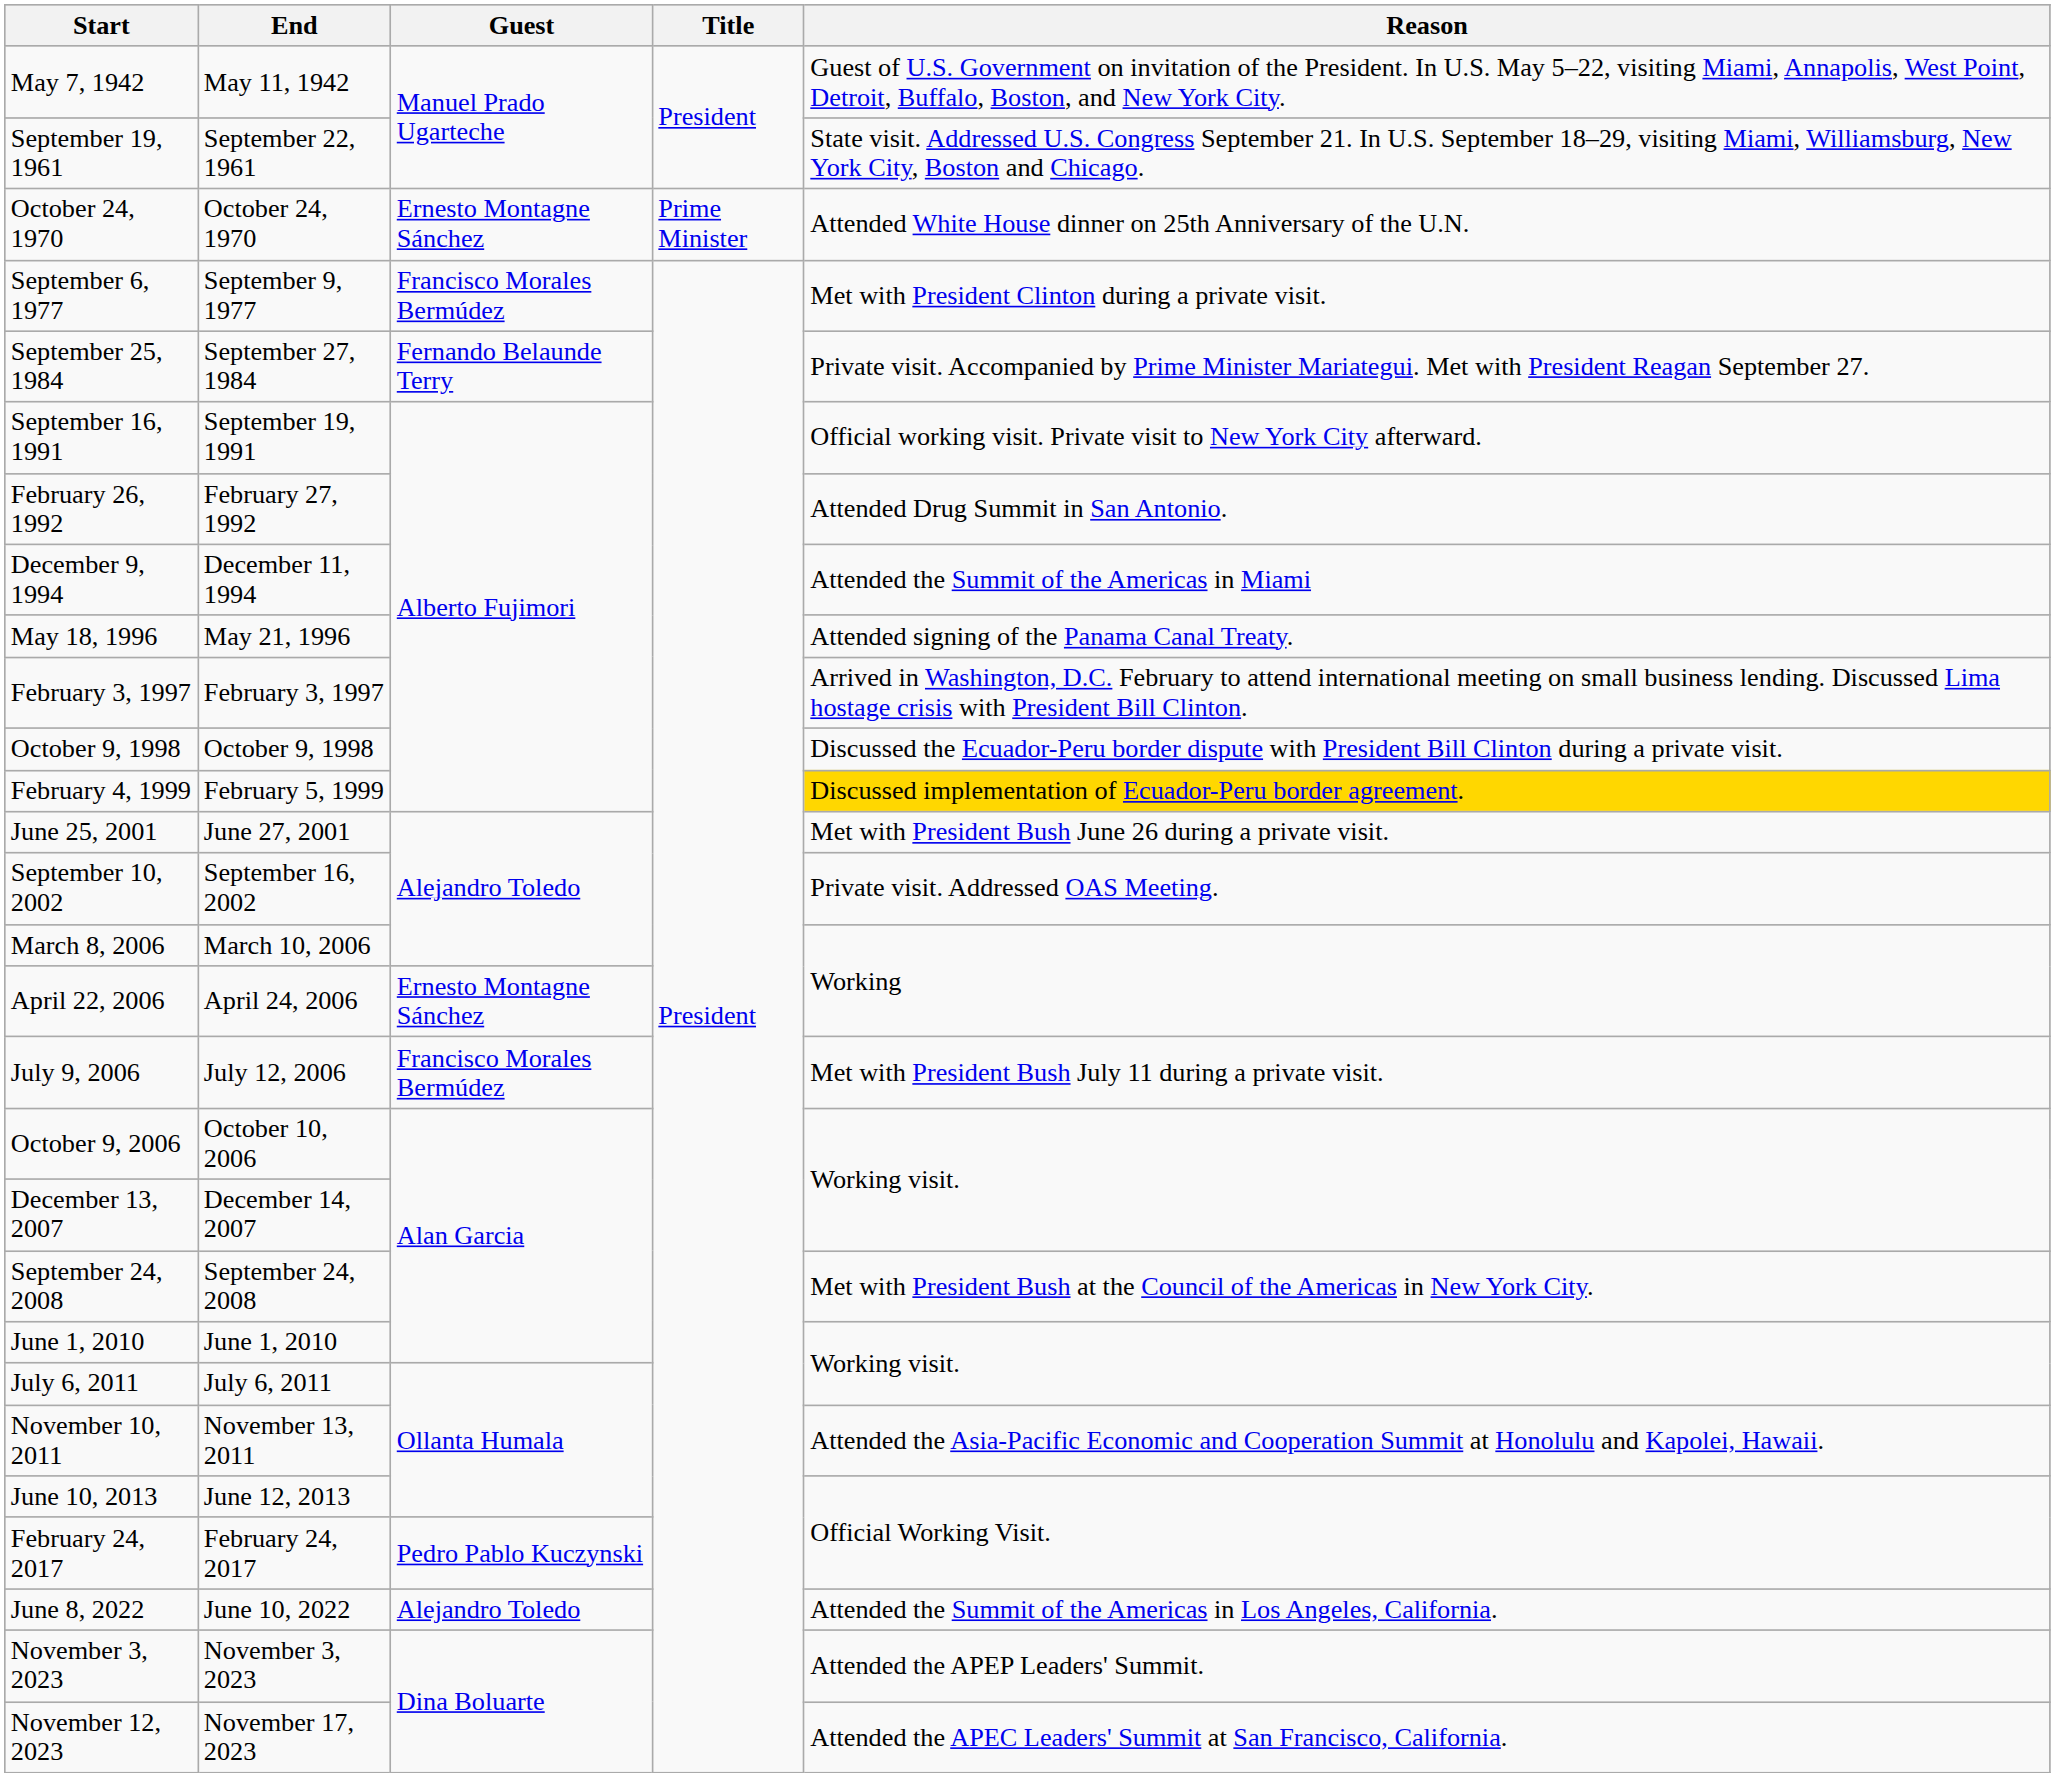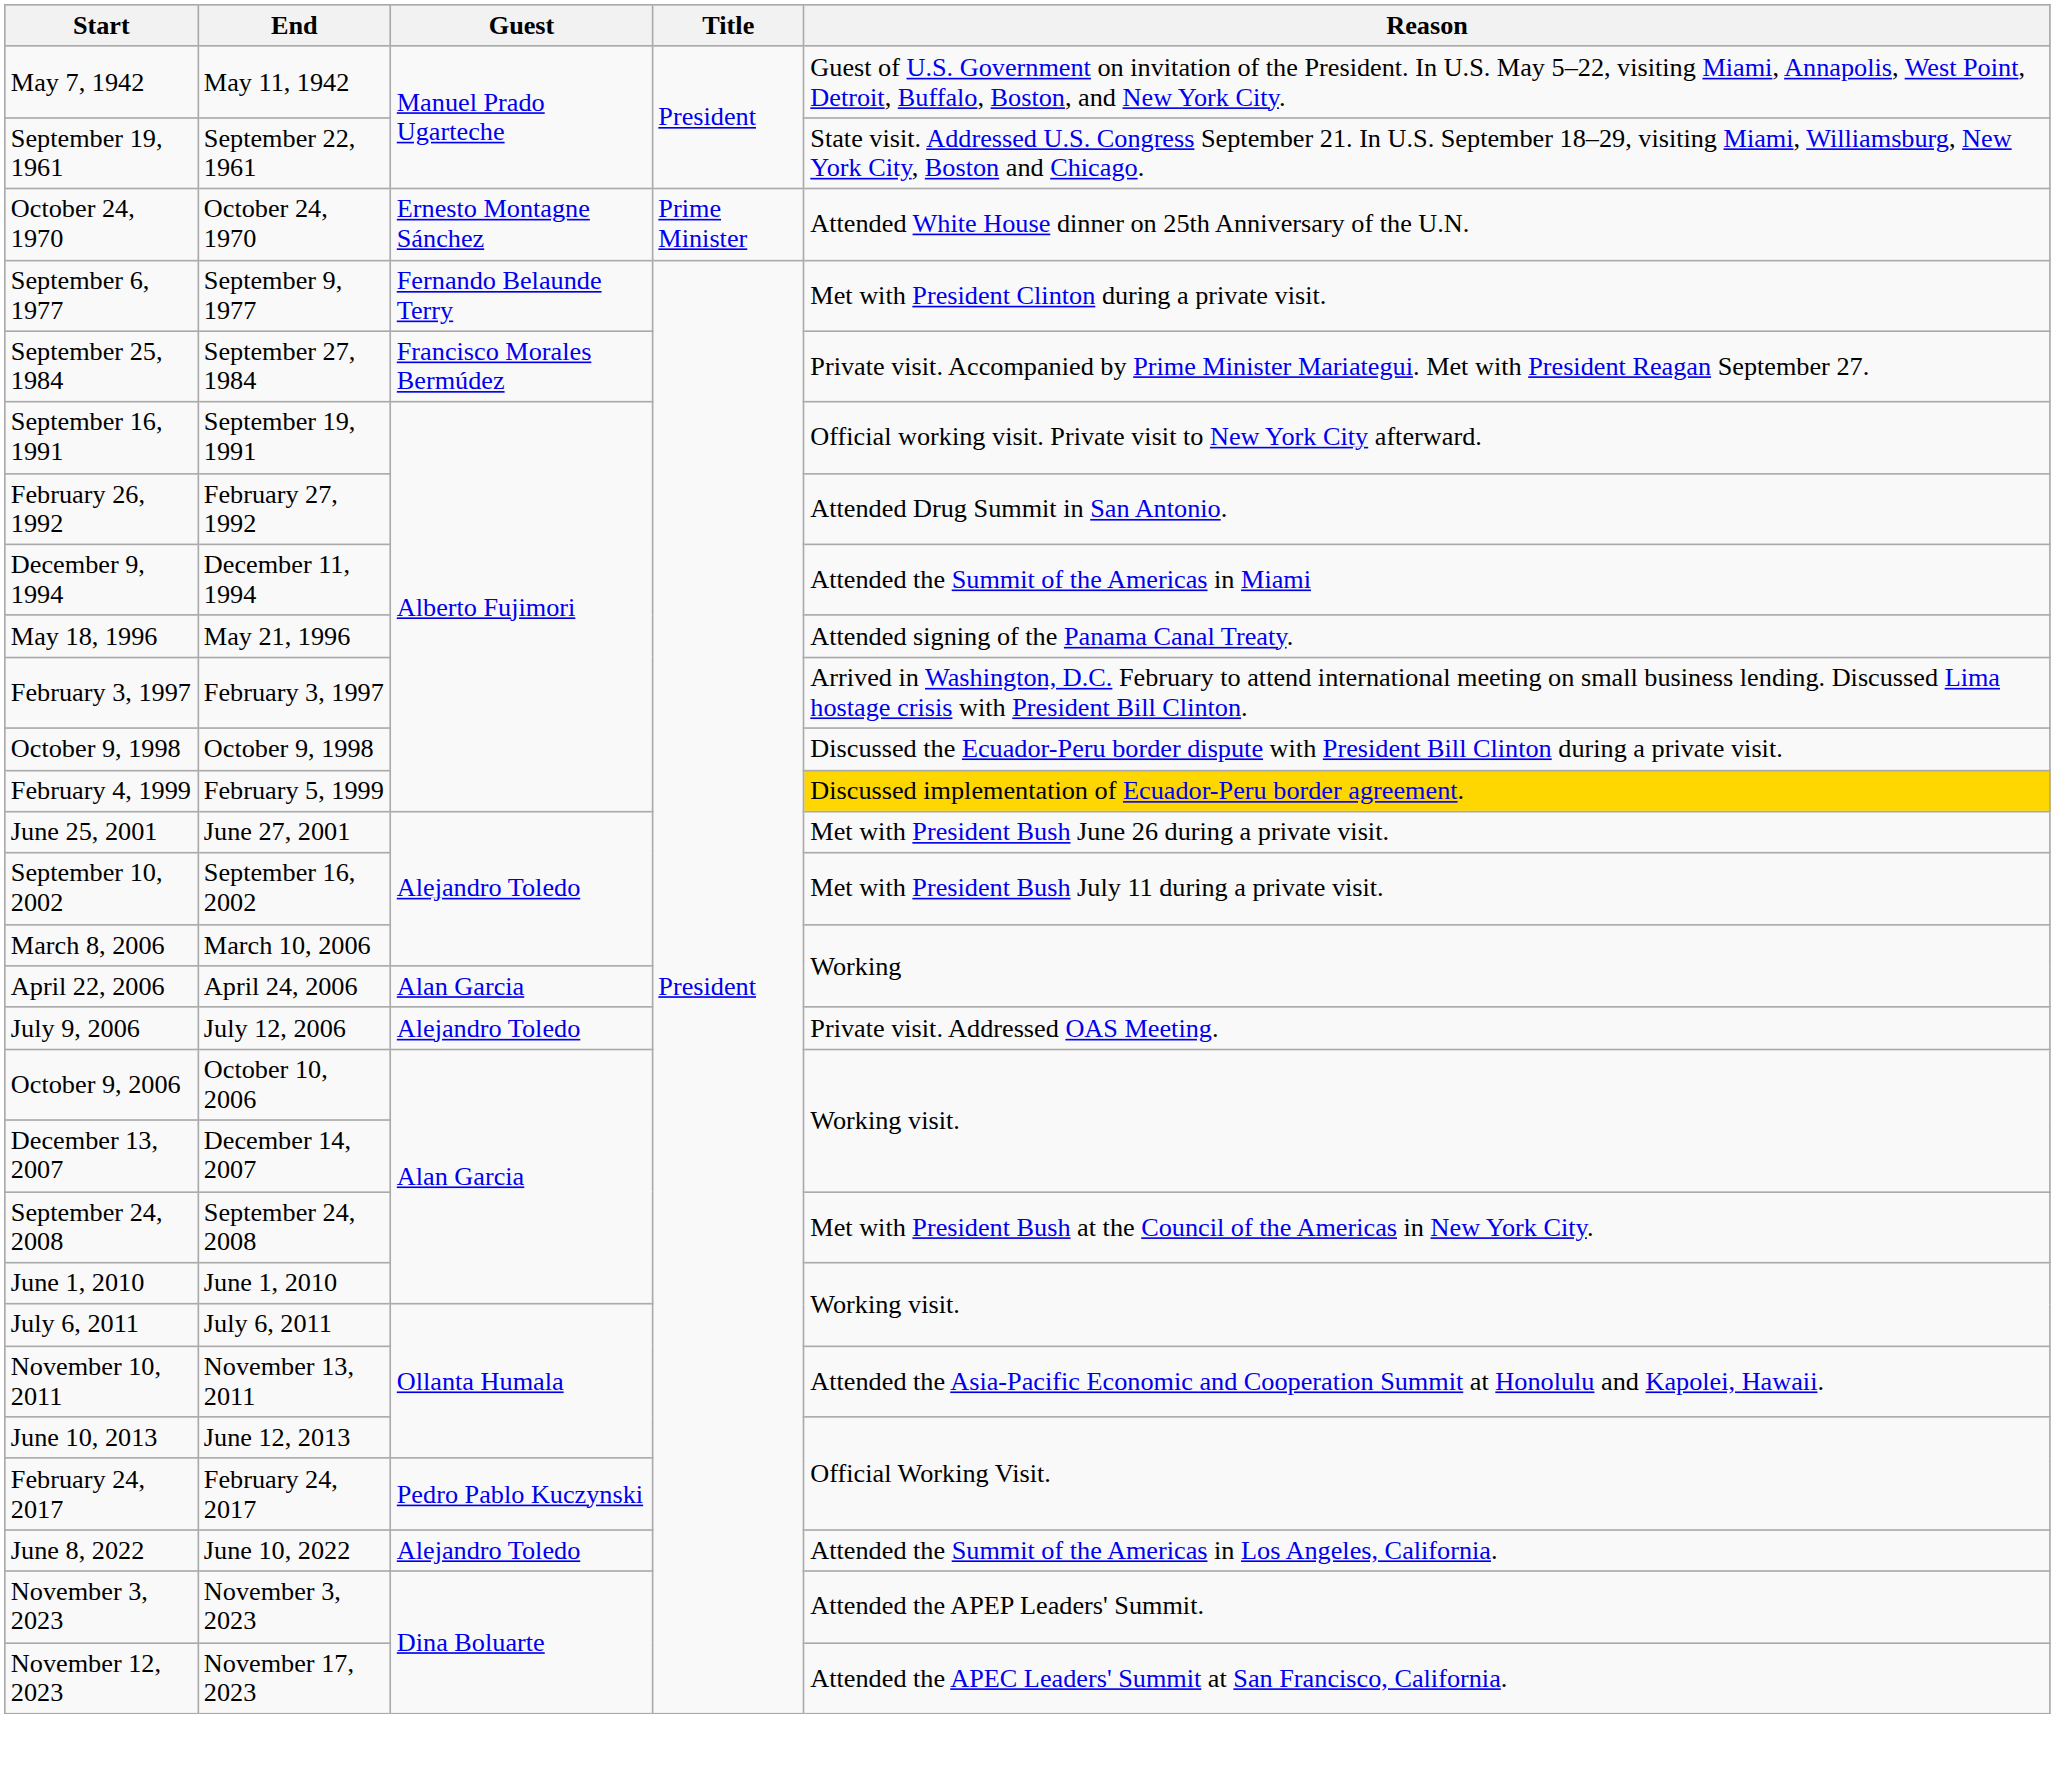(494, 295) Francisco Morales Bermúdez -> (499, 295) Fernando Belaunde Terry
(499, 366) Fernando Belaunde Terry -> (494, 366) Francisco Morales Bermúdez
(1014, 888) Private visit. Addressed OAS Meeting. -> (1097, 888) Met with President Bush July 11 during a private visit.
(493, 1001) Ernesto Montagne Sánchez -> (461, 986) Alan Garcia
(494, 1072) Francisco Morales Bermúdez -> (489, 1027) Alejandro Toledo
(1097, 1072) Met with President Bush July 11 during a private visit. -> (1014, 1027) Private visit. Addressed OAS Meeting.
